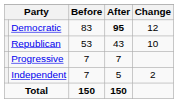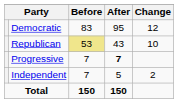(118, 28) bold -> (118, 28) normal
(87, 43) no background -> (87, 43) khaki background
(118, 59) normal -> (118, 59) bold
